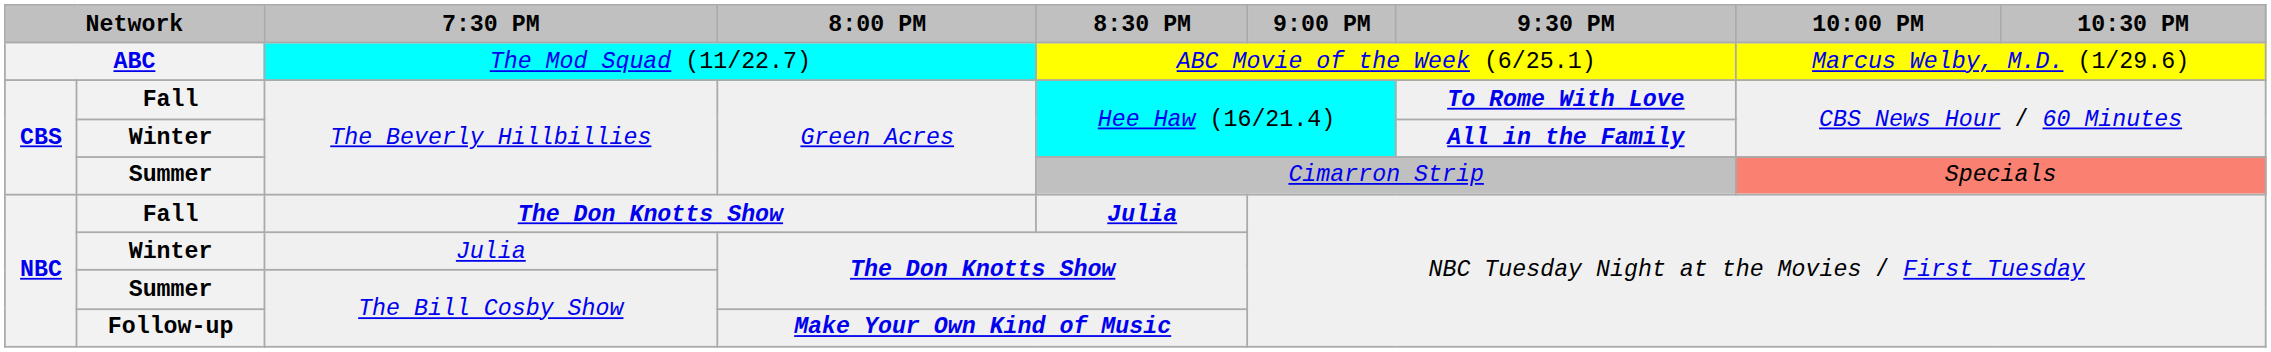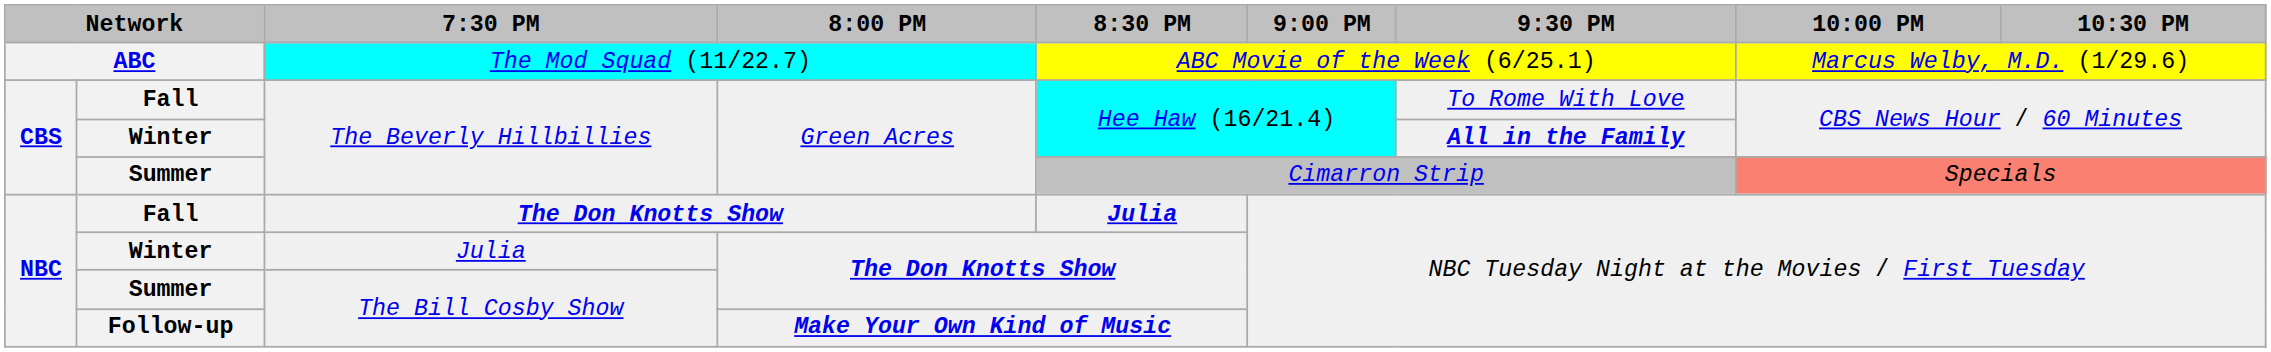(1566, 100) bold -> (1566, 100) normal
